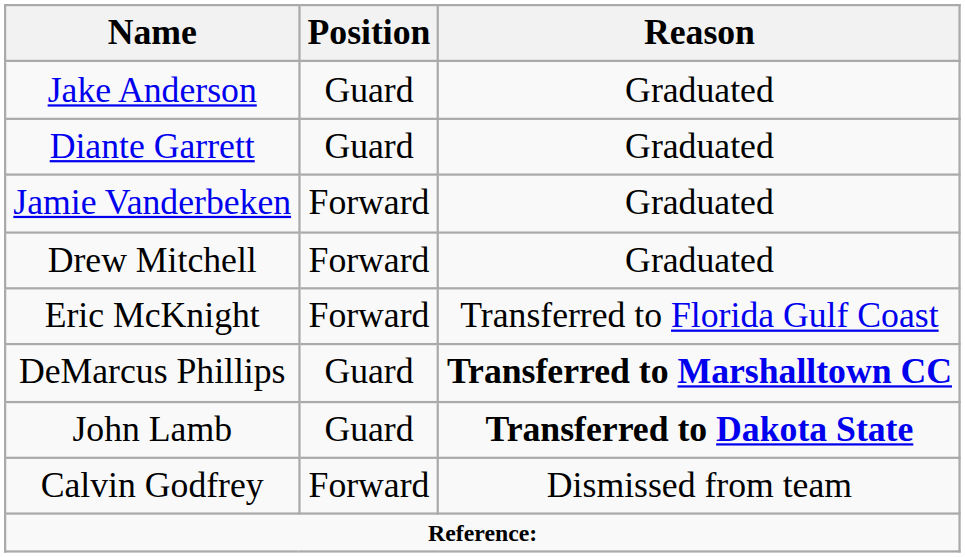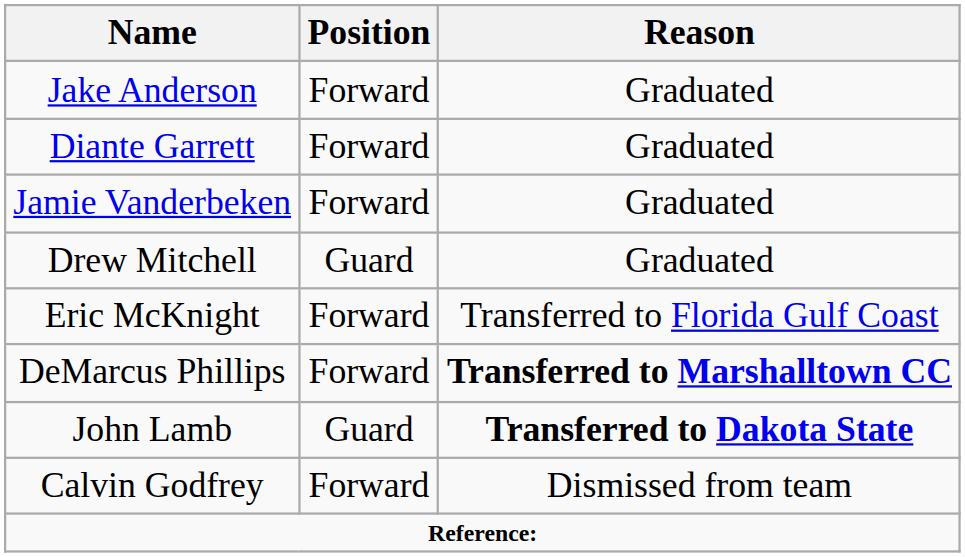(369, 89) Guard -> (369, 89) Forward
(369, 145) Guard -> (369, 145) Forward
(369, 259) Forward -> (369, 259) Guard
(369, 372) Guard -> (369, 372) Forward
